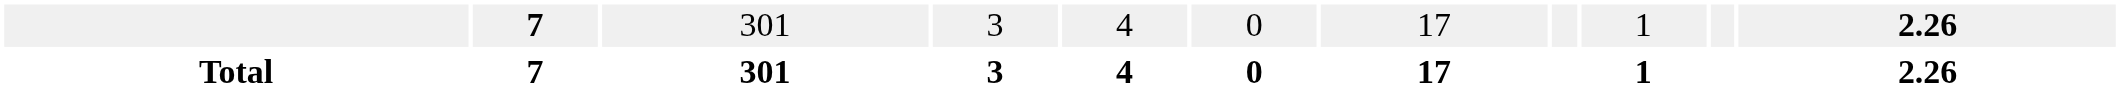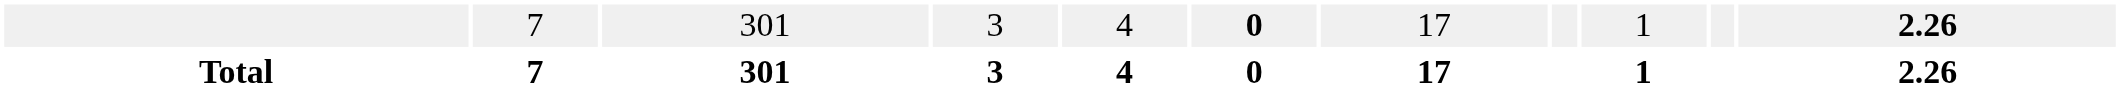(535, 25) bold -> (535, 25) normal
(1254, 25) normal -> (1254, 25) bold
